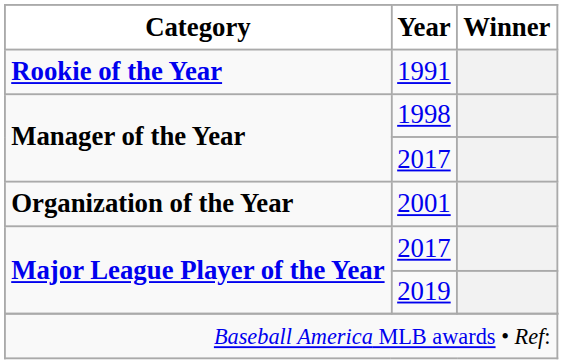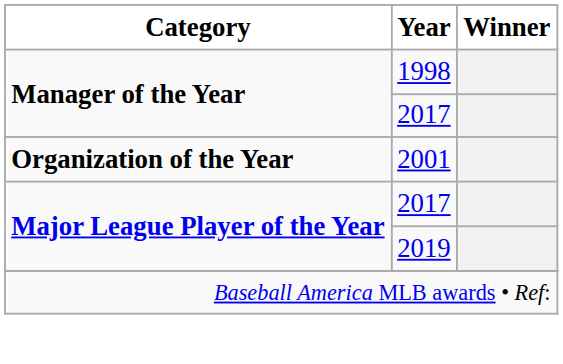- row: (117, 71)
